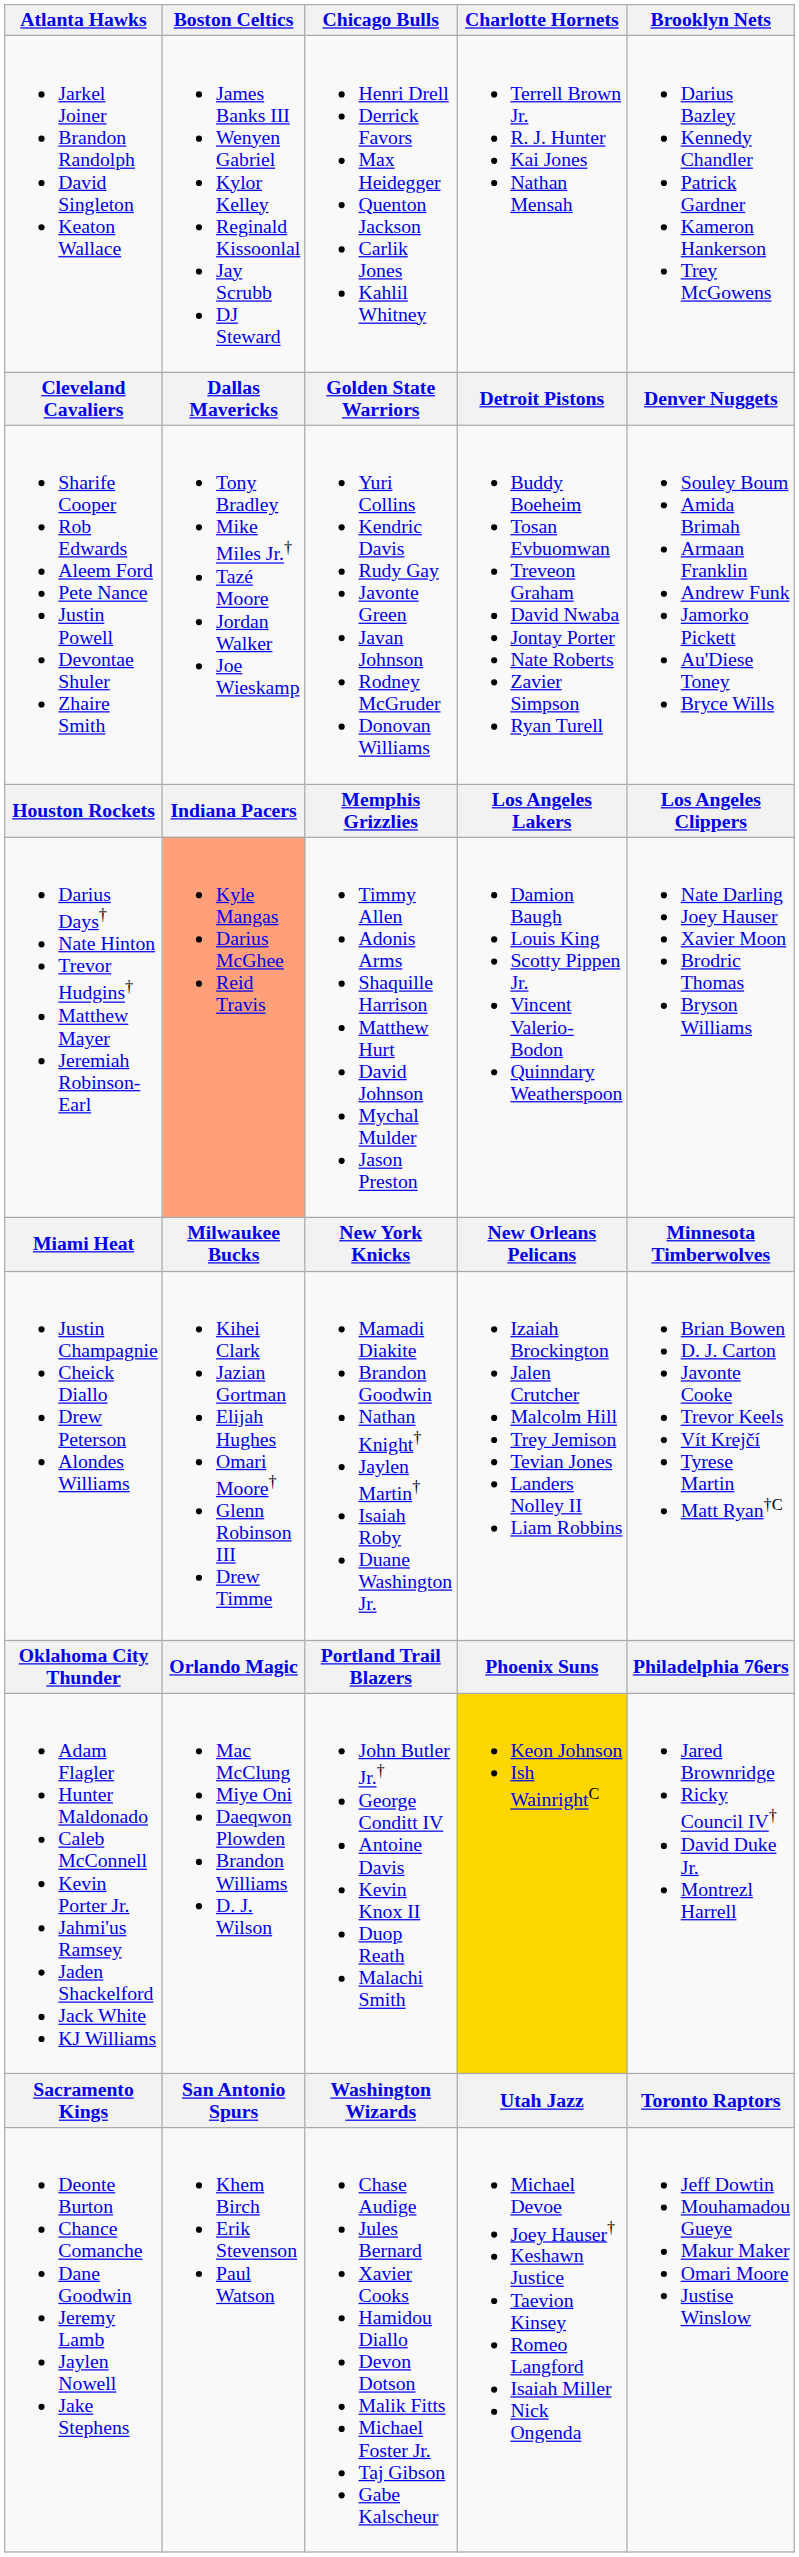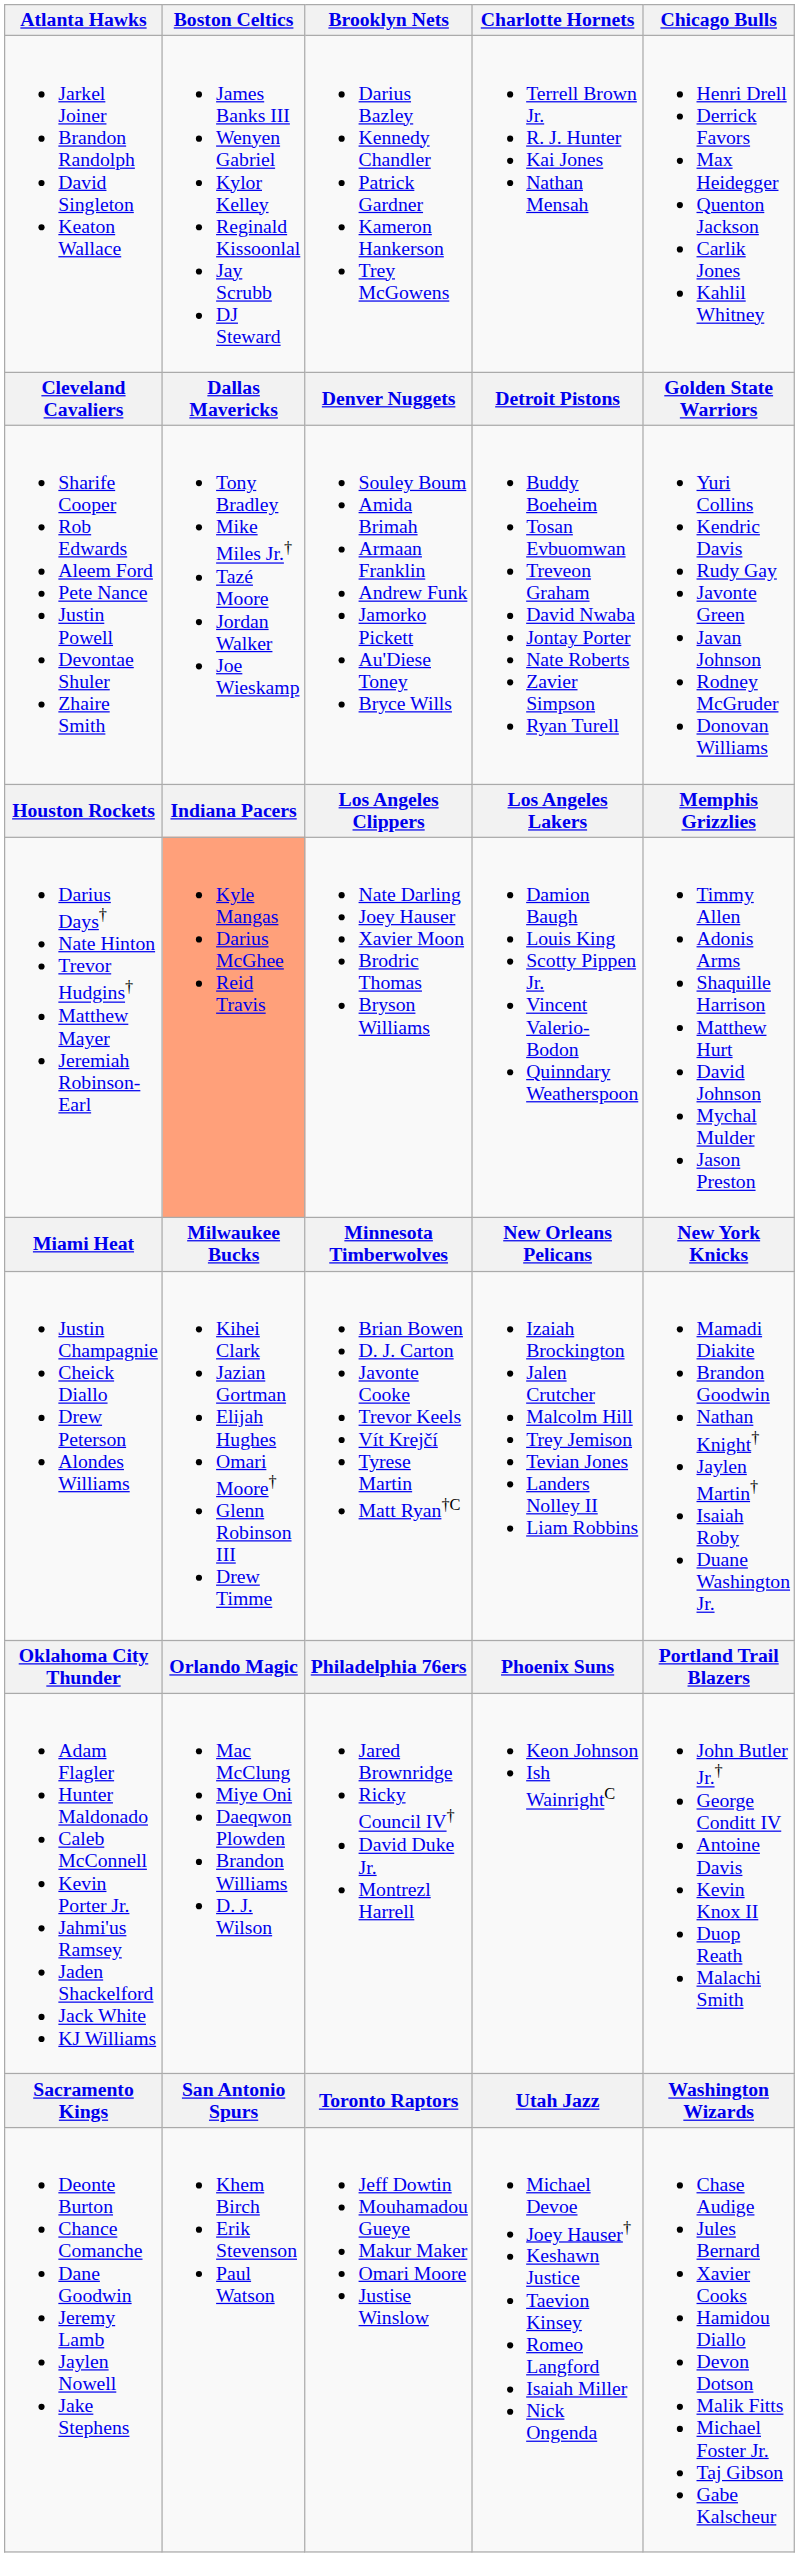columns swapped: (711, 20) <-> (381, 20)
(542, 1776) gold background -> (558, 1776) no background
